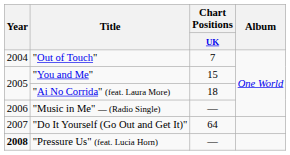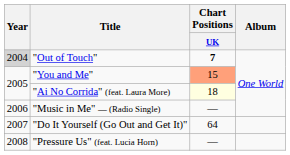(17, 58) no background -> (17, 58) lightgrey background
(213, 58) normal -> (213, 58) bold
(213, 74) no background -> (213, 74) lightsalmon background
(213, 91) no background -> (213, 91) lightyellow background
(17, 141) bold -> (17, 141) normal
